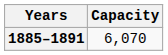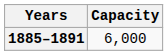(125, 39) 6,070 -> (125, 39) 6,000
